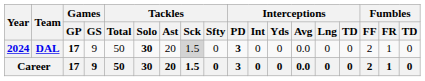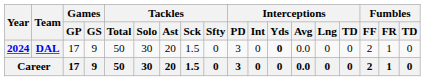(74, 48) bold -> (74, 48) normal
(147, 48) bold -> (147, 48) normal
(192, 48) lightgrey background -> (192, 48) no background
(238, 48) bold -> (238, 48) normal
(279, 48) normal -> (279, 48) bold
